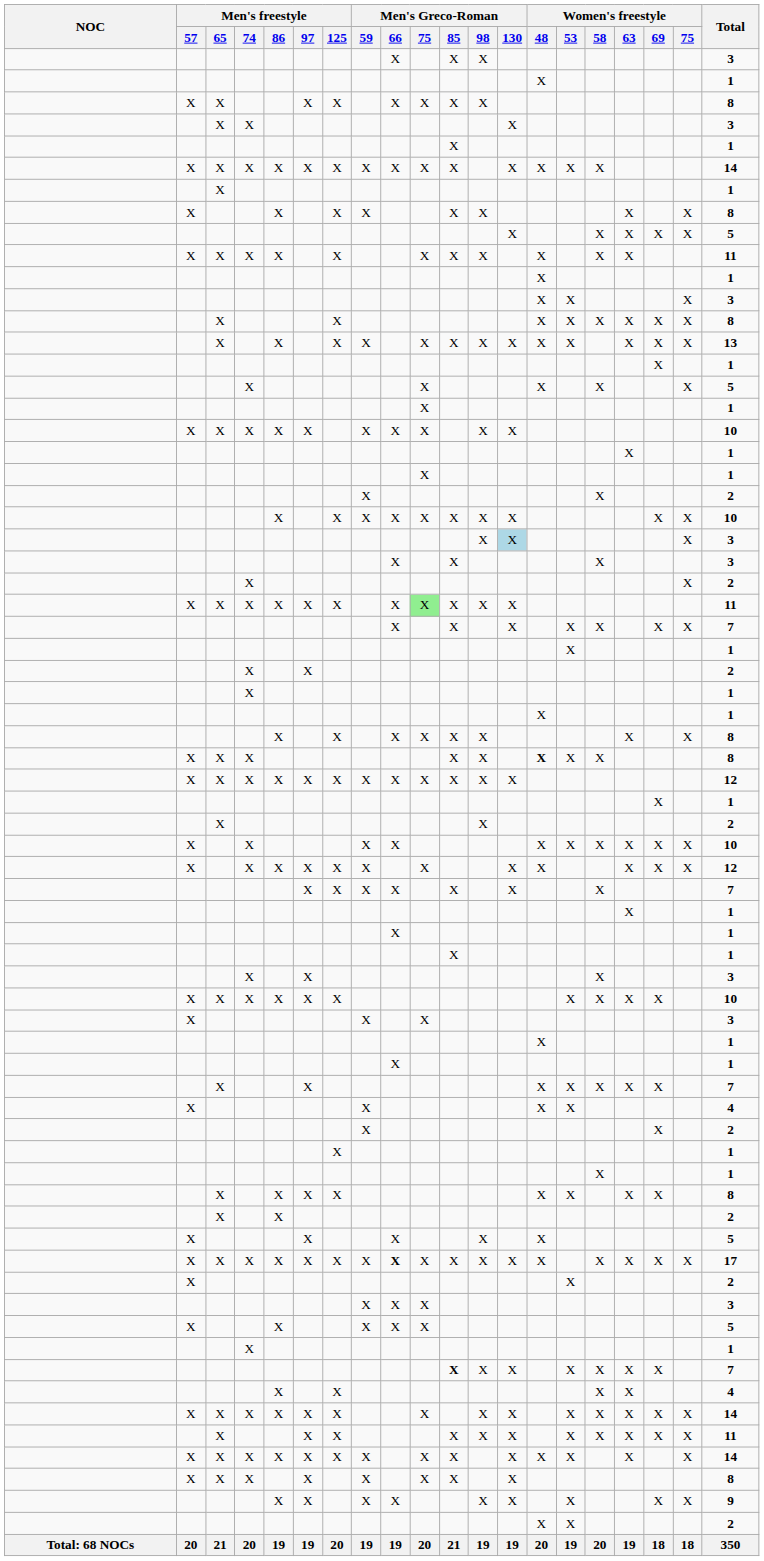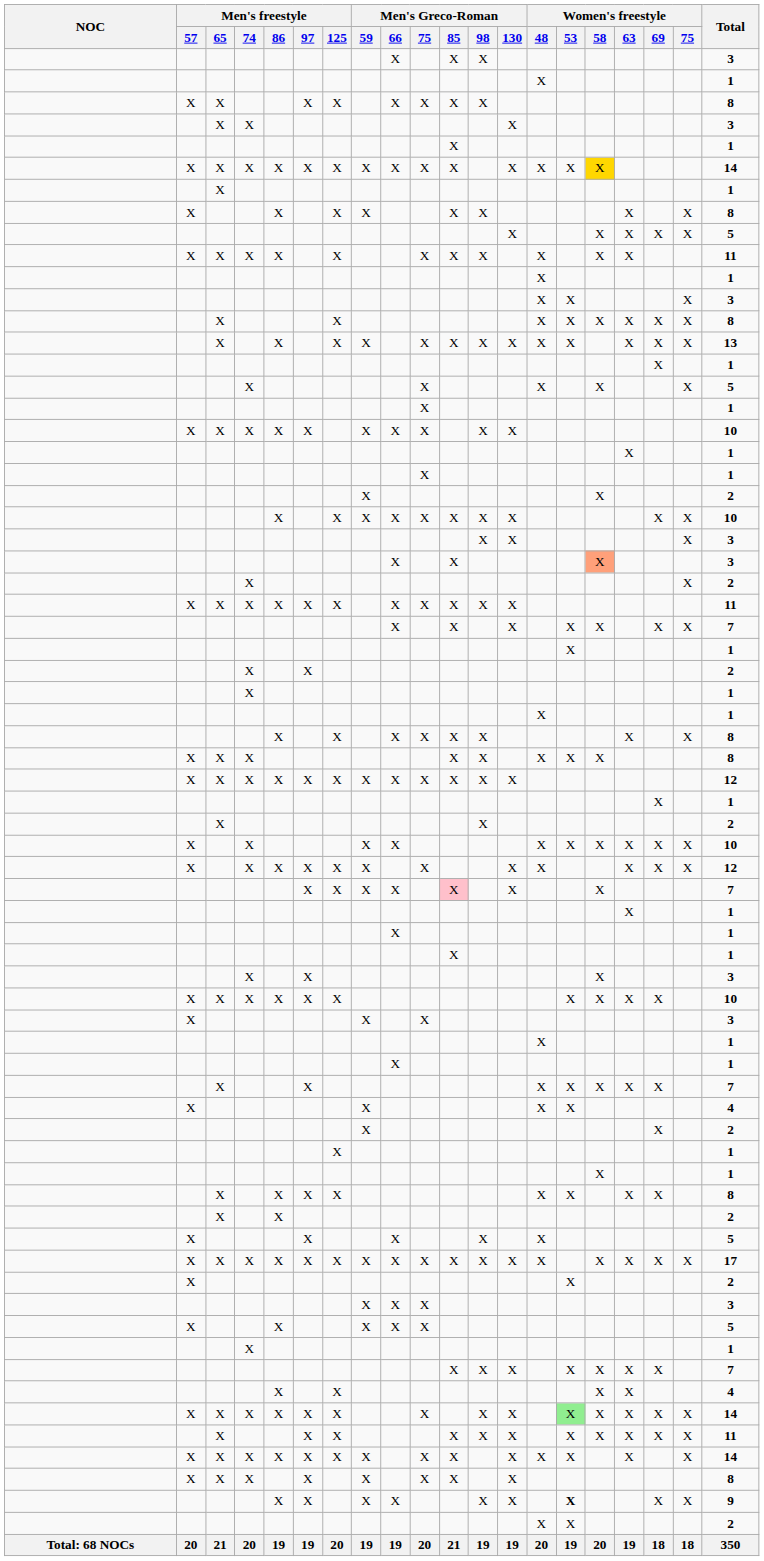(600, 168) no background -> (600, 168) gold background
(512, 540) lightblue background -> (512, 540) no background
(600, 562) no background -> (600, 562) lightsalmon background
(425, 605) lightgreen background -> (425, 605) no background
(541, 758) bold -> (541, 758) normal
(454, 889) no background -> (454, 889) pink background
(395, 1261) bold -> (395, 1261) normal
(454, 1370) bold -> (454, 1370) normal
(571, 1414) no background -> (571, 1414) lightgreen background
(571, 1501) normal -> (571, 1501) bold
